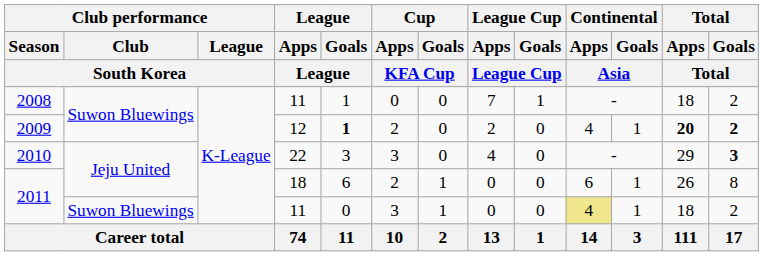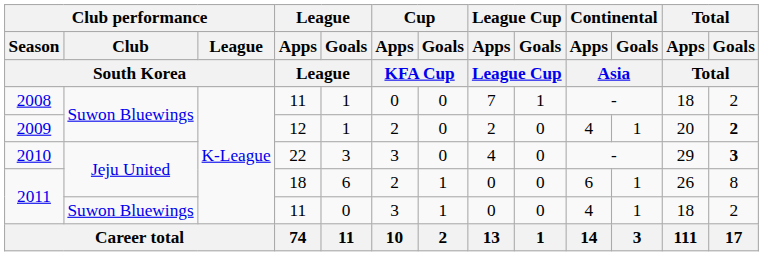(346, 127) bold -> (346, 127) normal
(685, 127) bold -> (685, 127) normal
(589, 210) khaki background -> (589, 210) no background
